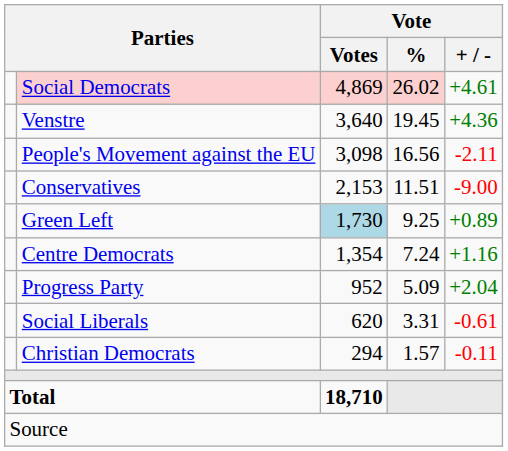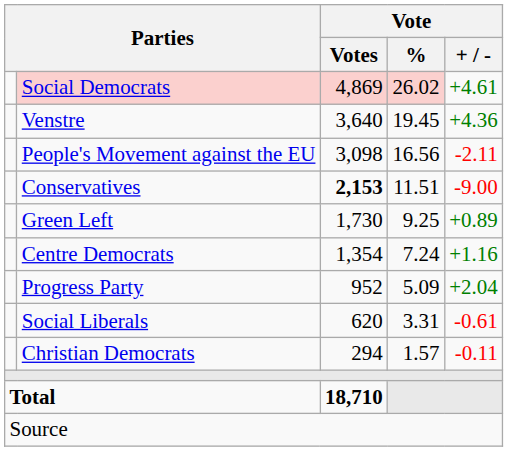(359, 187) normal -> (359, 187) bold
(359, 220) lightblue background -> (359, 220) no background
